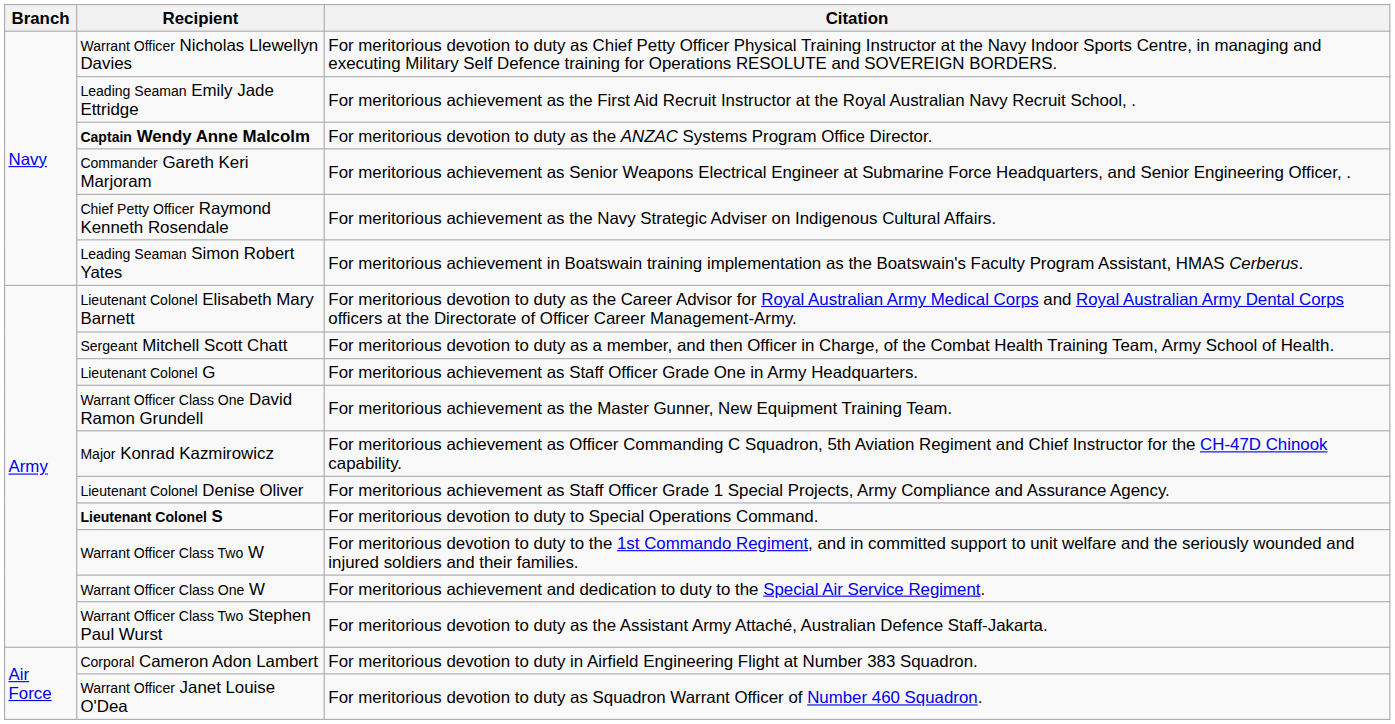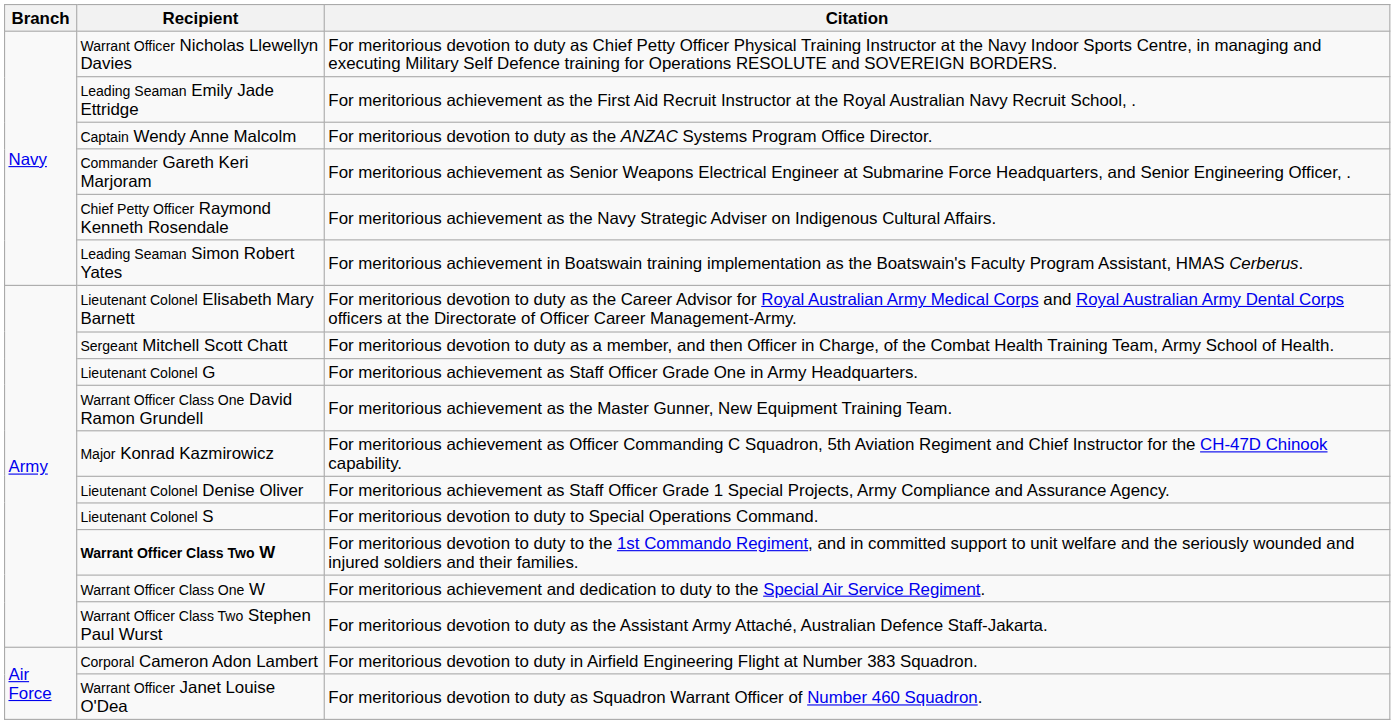(195, 136) bold -> (188, 136) normal
(152, 516) bold -> (147, 516) normal
(172, 552) normal -> (178, 552) bold
